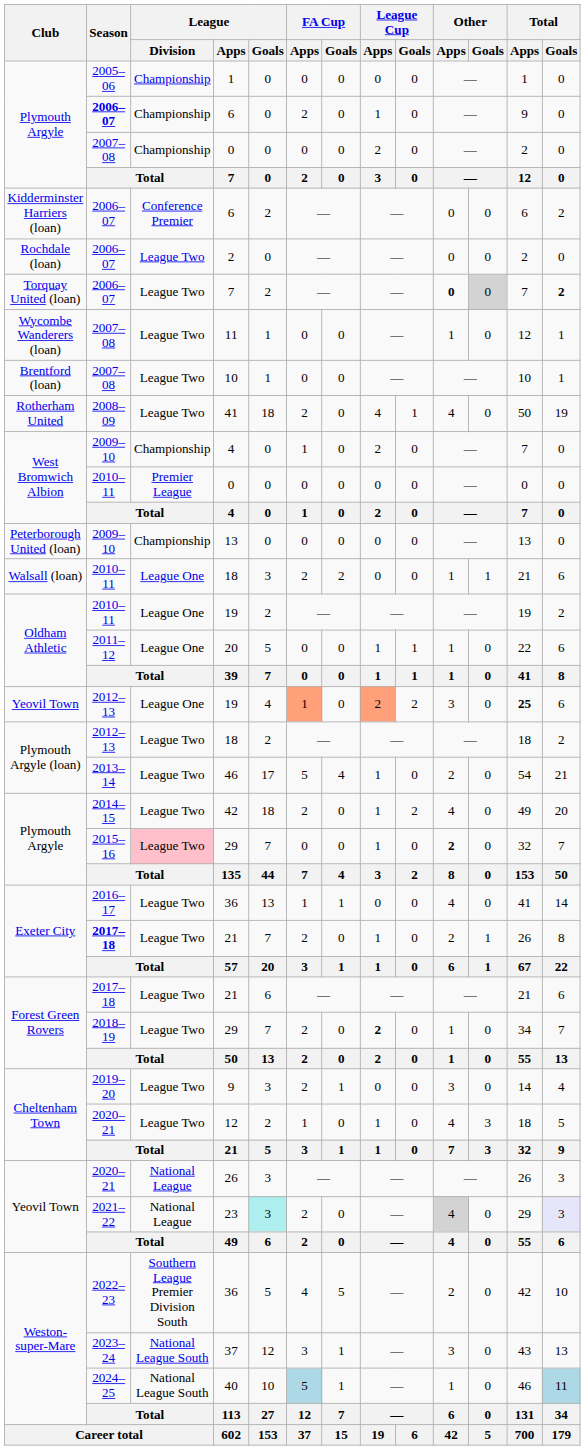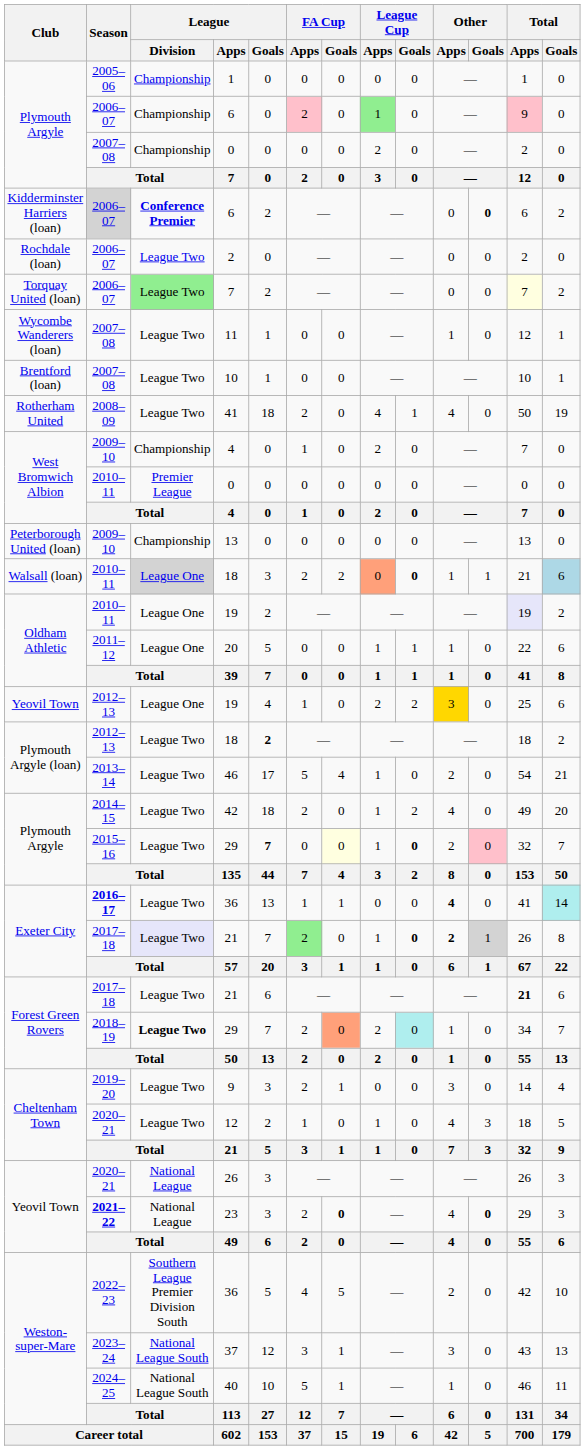(109, 114) bold -> (109, 114) normal
(304, 114) no background -> (304, 114) pink background
(378, 114) no background -> (378, 114) lightgreen background
(525, 114) no background -> (525, 114) pink background
(109, 213) no background -> (109, 213) lightgrey background
(172, 213) normal -> (172, 213) bold
(488, 213) normal -> (488, 213) bold
(172, 292) no background -> (172, 292) lightgreen background
(451, 292) bold -> (451, 292) normal
(488, 292) lightgrey background -> (488, 292) no background
(525, 292) no background -> (525, 292) lightyellow background
(561, 292) bold -> (561, 292) normal
(172, 576) no background -> (172, 576) lightgrey background
(378, 576) no background -> (378, 576) lightsalmon background
(415, 576) normal -> (415, 576) bold
(561, 576) no background -> (561, 576) lightblue background
(525, 612) no background -> (525, 612) lavender background
(304, 704) lightsalmon background -> (304, 704) no background
(378, 704) lightsalmon background -> (378, 704) no background
(451, 704) no background -> (451, 704) gold background
(525, 704) bold -> (525, 704) normal
(268, 739) normal -> (268, 739) bold
(172, 846) pink background -> (172, 846) no background
(268, 846) normal -> (268, 846) bold
(341, 846) no background -> (341, 846) lightyellow background
(415, 846) normal -> (415, 846) bold
(451, 846) bold -> (451, 846) normal
(488, 846) no background -> (488, 846) pink background
(109, 902) normal -> (109, 902) bold
(451, 902) normal -> (451, 902) bold
(561, 902) no background -> (561, 902) paleturquoise background
(109, 938) bold -> (109, 938) normal
(172, 938) no background -> (172, 938) lavender background
(304, 938) no background -> (304, 938) lightgreen background
(415, 938) normal -> (415, 938) bold
(451, 938) normal -> (451, 938) bold
(488, 938) no background -> (488, 938) lightgrey background
(525, 994) normal -> (525, 994) bold
(172, 1030) normal -> (172, 1030) bold
(341, 1030) no background -> (341, 1030) lightsalmon background
(378, 1030) bold -> (378, 1030) normal
(415, 1030) no background -> (415, 1030) paleturquoise background
(109, 1214) normal -> (109, 1214) bold
(268, 1214) paleturquoise background -> (268, 1214) no background
(341, 1214) normal -> (341, 1214) bold
(451, 1214) lightgrey background -> (451, 1214) no background
(488, 1214) normal -> (488, 1214) bold
(561, 1214) lavender background -> (561, 1214) no background
(304, 1385) lightblue background -> (304, 1385) no background
(561, 1385) lightblue background -> (561, 1385) no background
